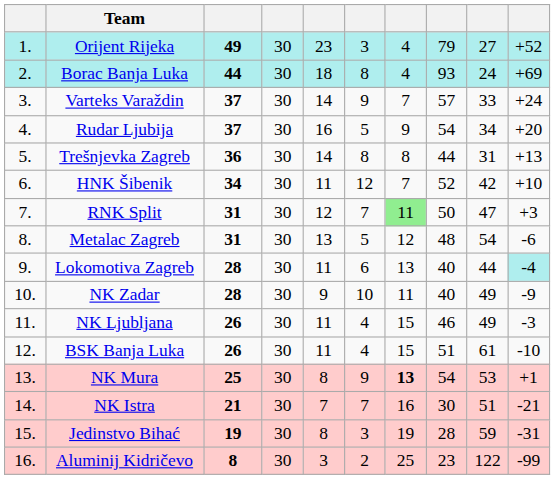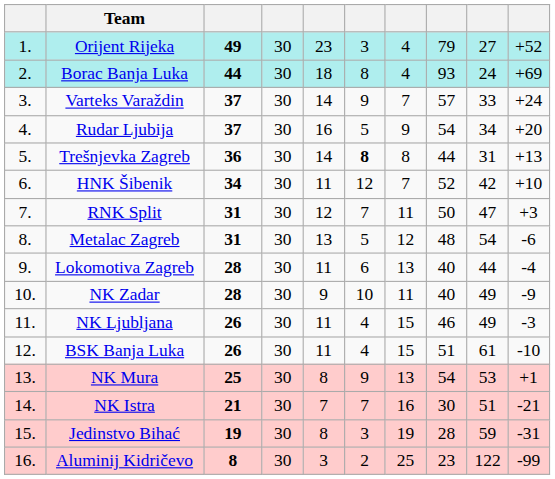(365, 156) normal -> (365, 156) bold
(406, 211) lightgreen background -> (406, 211) no background
(529, 267) paleturquoise background -> (529, 267) no background
(406, 377) bold -> (406, 377) normal
